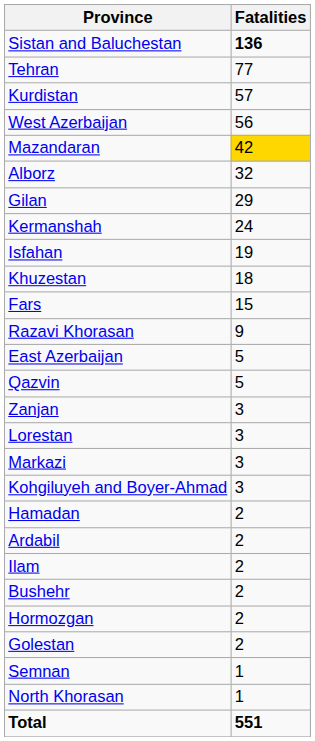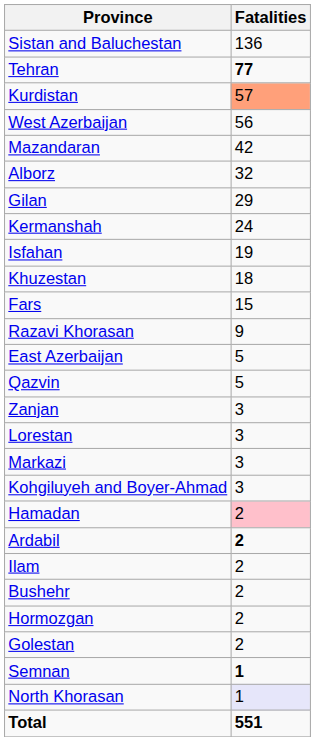(249, 43) bold -> (249, 43) normal
(244, 69) normal -> (244, 69) bold
(244, 95) no background -> (244, 95) lightsalmon background
(244, 148) gold background -> (244, 148) no background
(239, 514) no background -> (239, 514) pink background
(239, 540) normal -> (239, 540) bold
(239, 670) normal -> (239, 670) bold
(239, 697) no background -> (239, 697) lavender background
